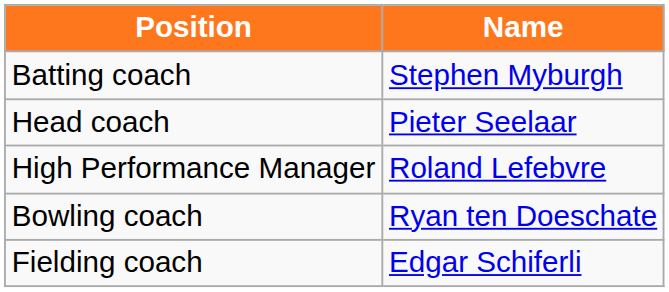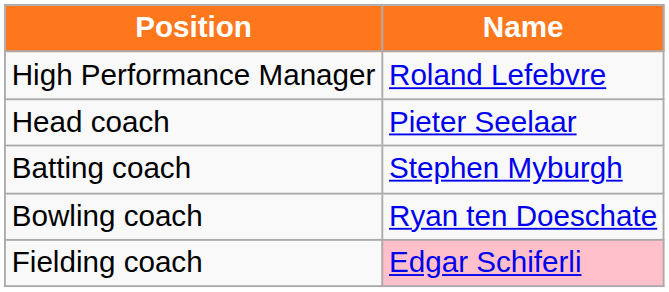rows swapped: (194, 168) <-> (101, 74)
(485, 262) no background -> (485, 262) pink background
